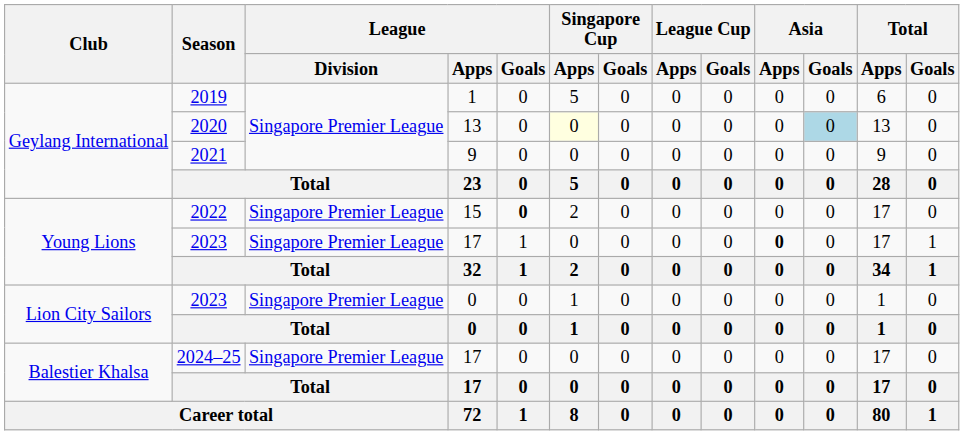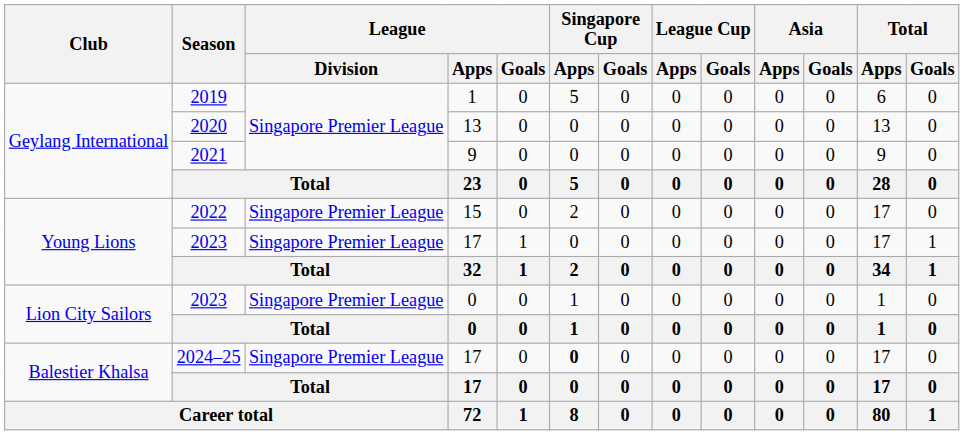(574, 126) lightyellow background -> (574, 126) no background
(830, 126) lightblue background -> (830, 126) no background
(523, 213) bold -> (523, 213) normal
(779, 241) bold -> (779, 241) normal
(574, 357) normal -> (574, 357) bold
